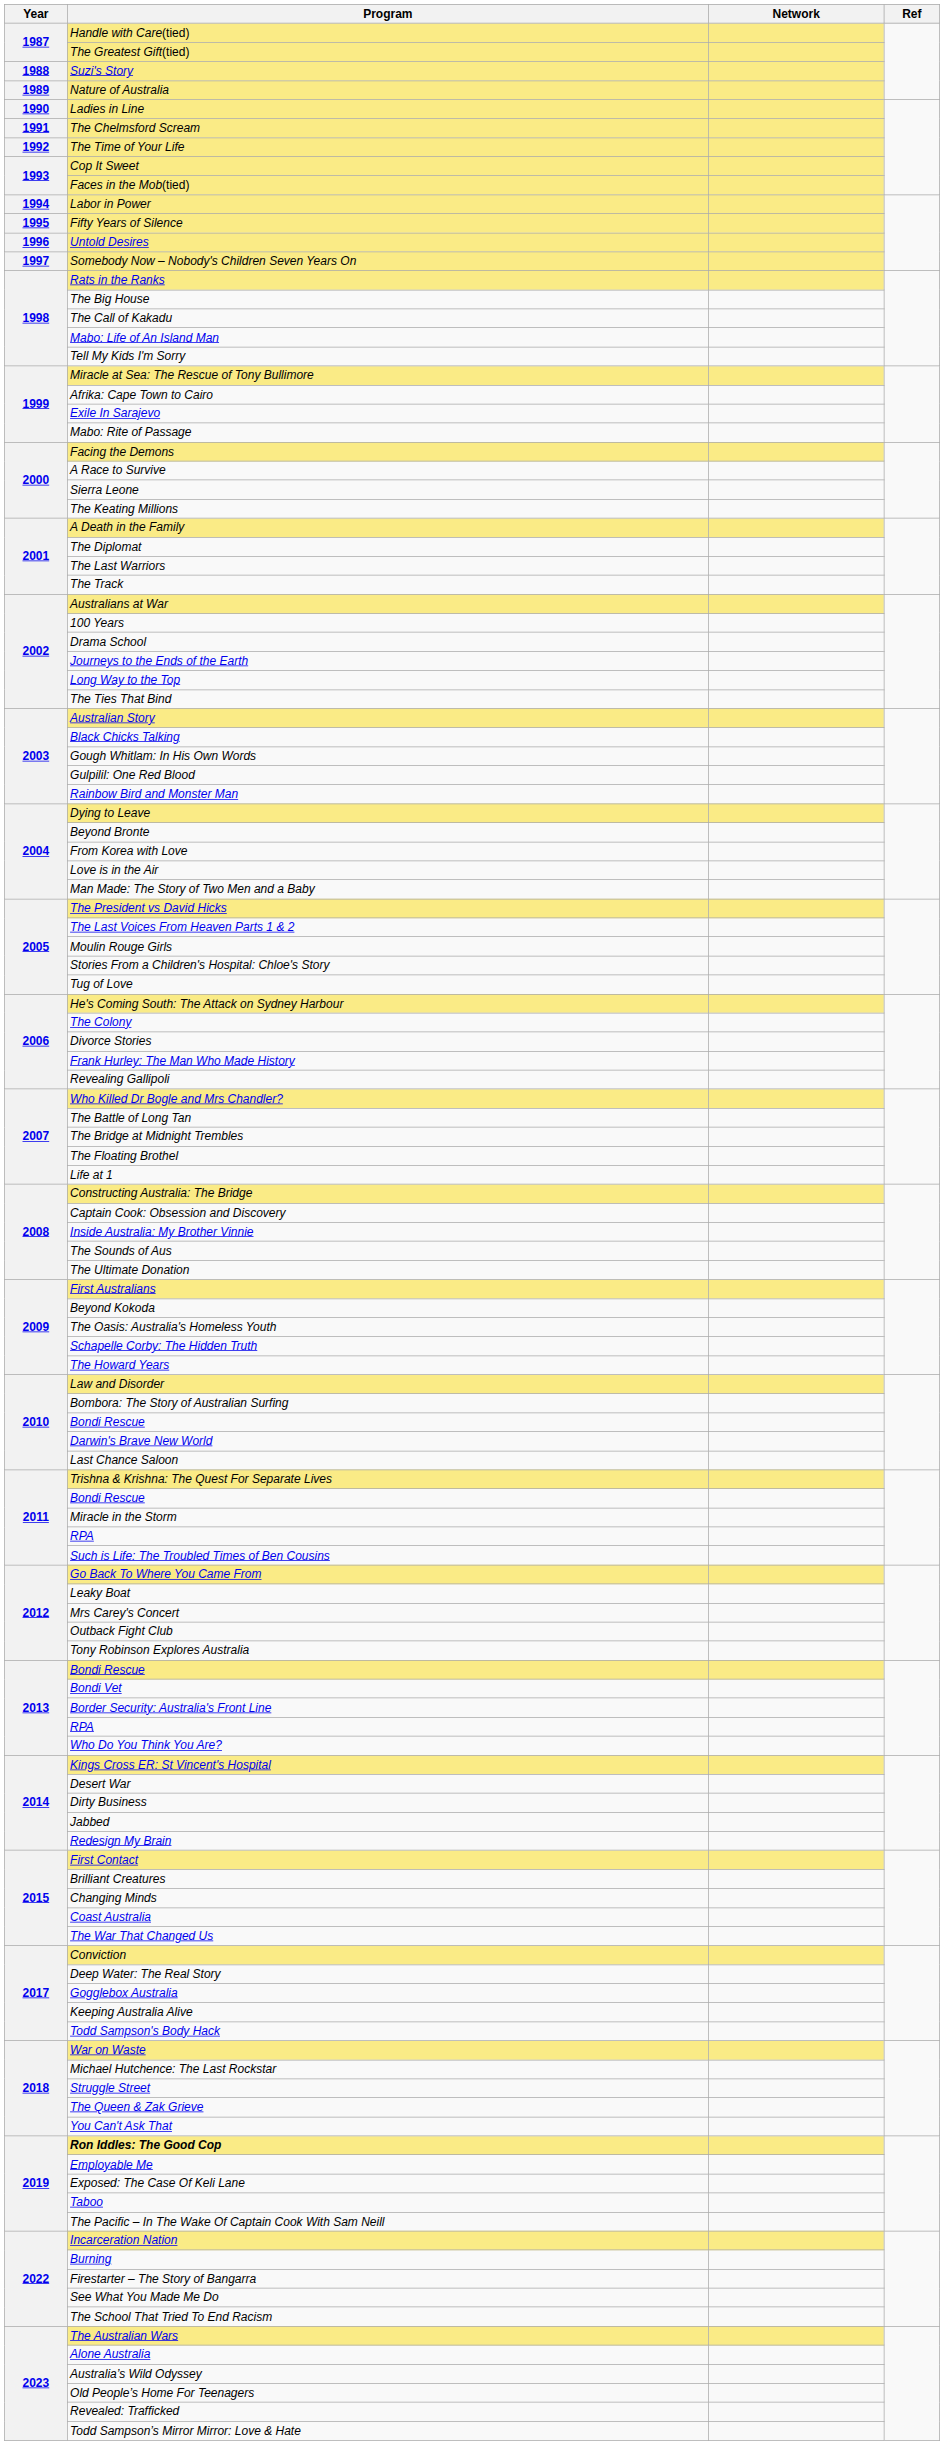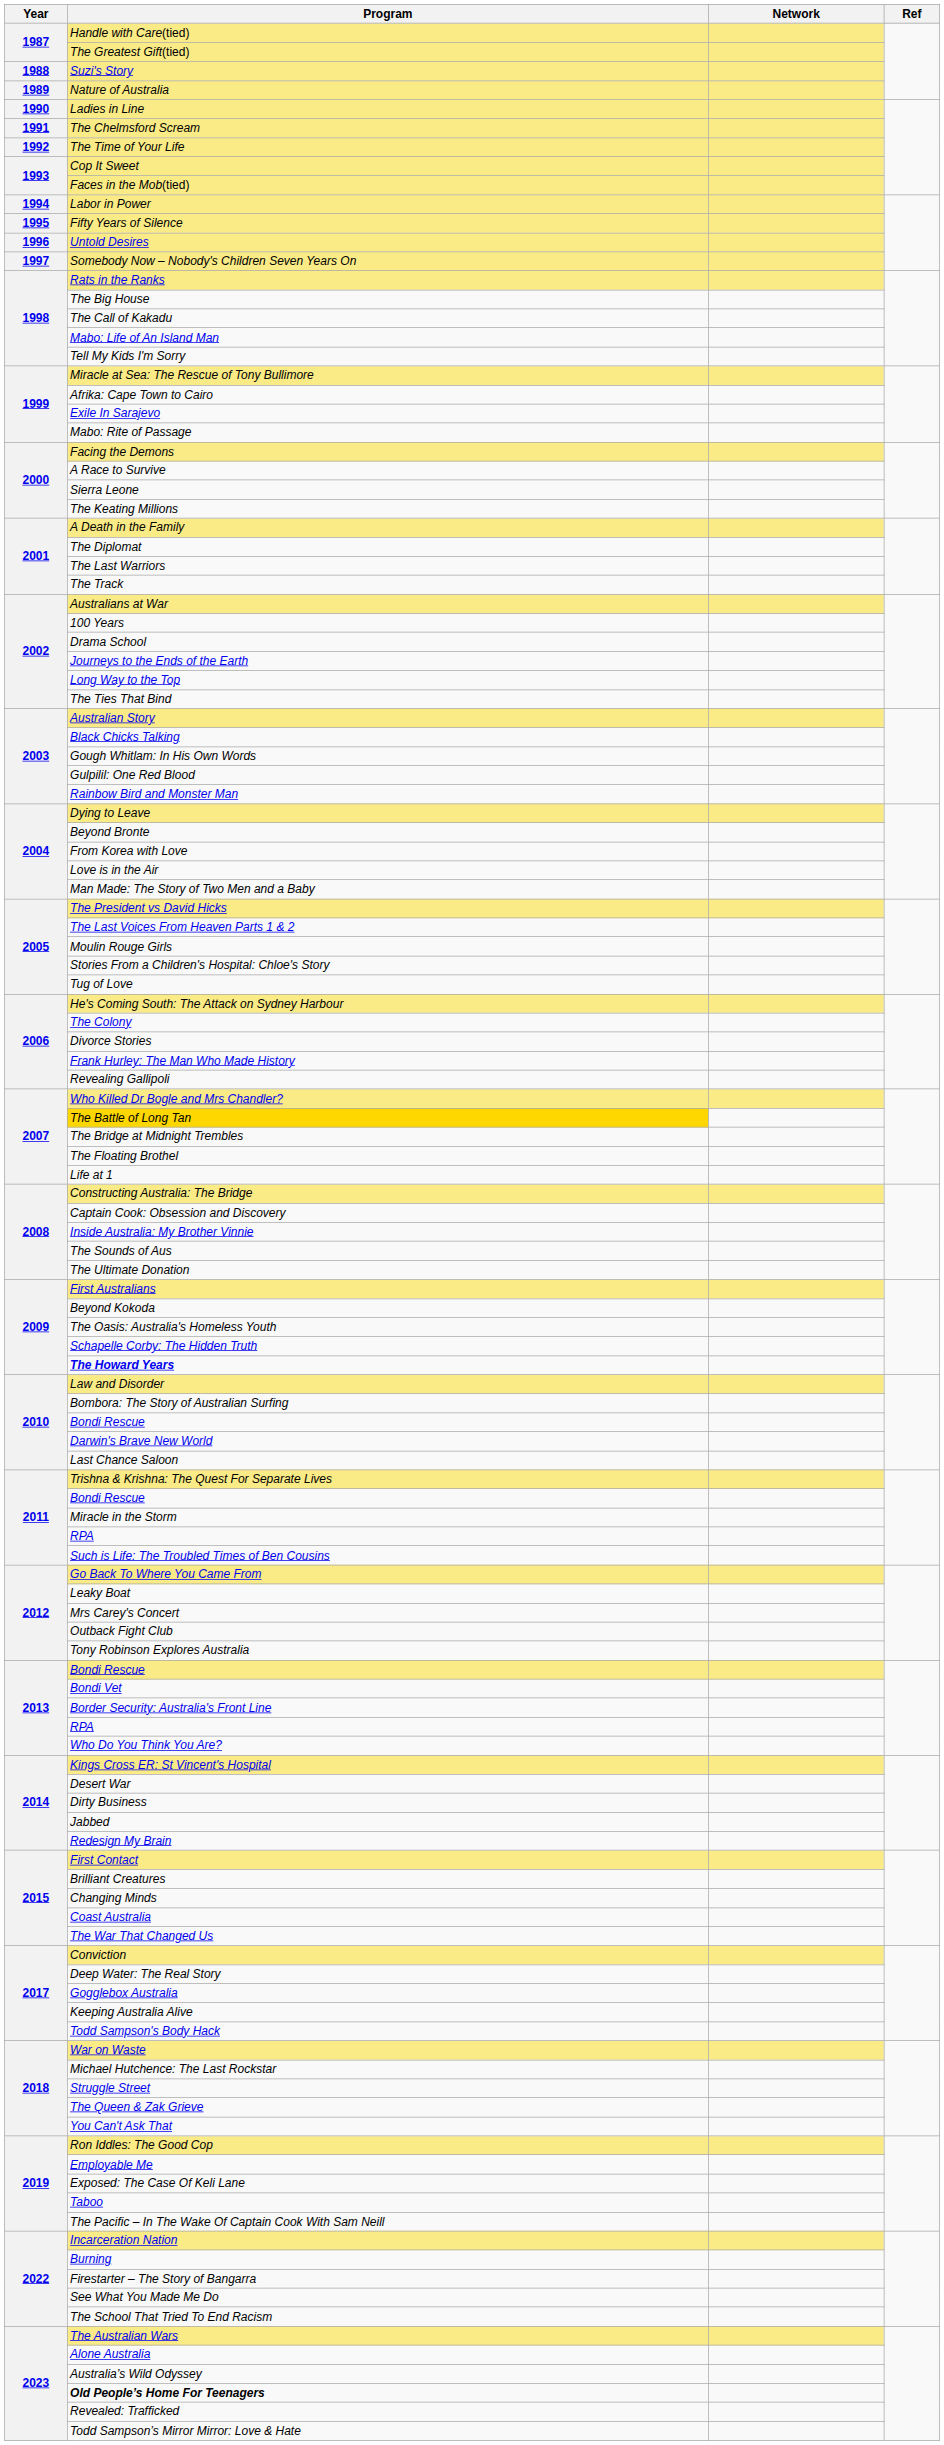(131, 1117) no background -> (131, 1117) gold background
(120, 1365) normal -> (122, 1365) bold
(146, 2145) bold -> (141, 2145) normal
(162, 2392) normal -> (167, 2392) bold
